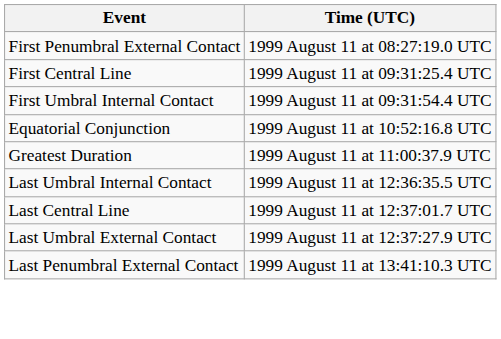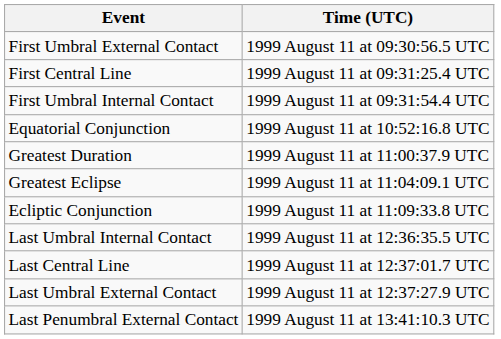- row: (124, 45)
+ row: (113, 45)
+ row: (65, 182)
+ row: (80, 210)
